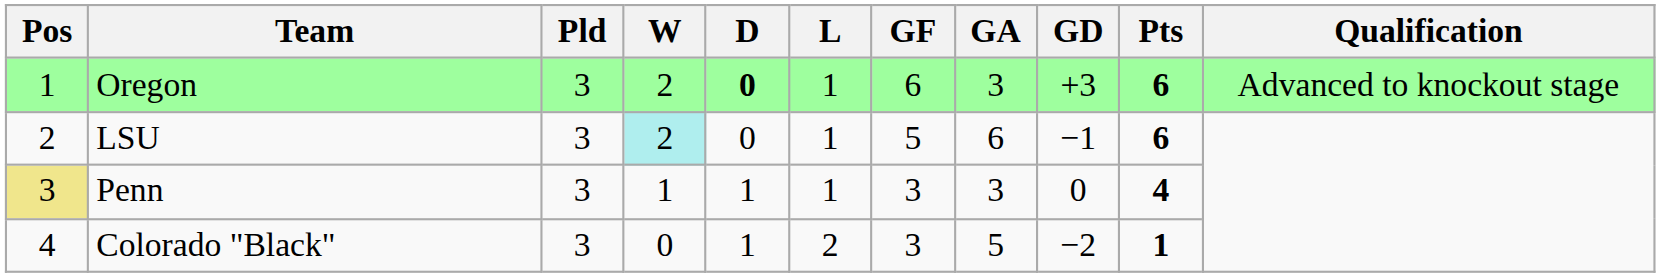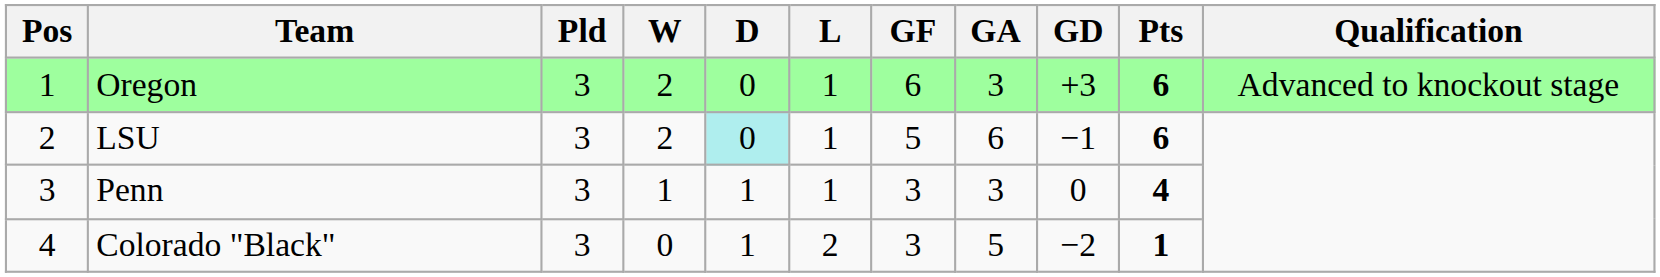(748, 84) bold -> (748, 84) normal
(665, 137) paleturquoise background -> (665, 137) no background
(748, 137) no background -> (748, 137) paleturquoise background
(47, 191) khaki background -> (47, 191) no background
